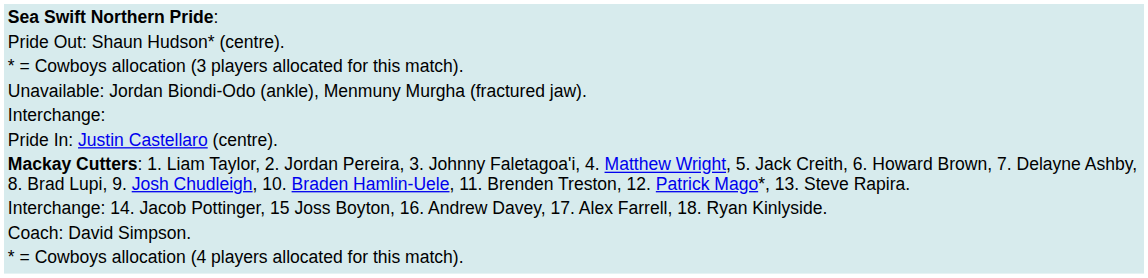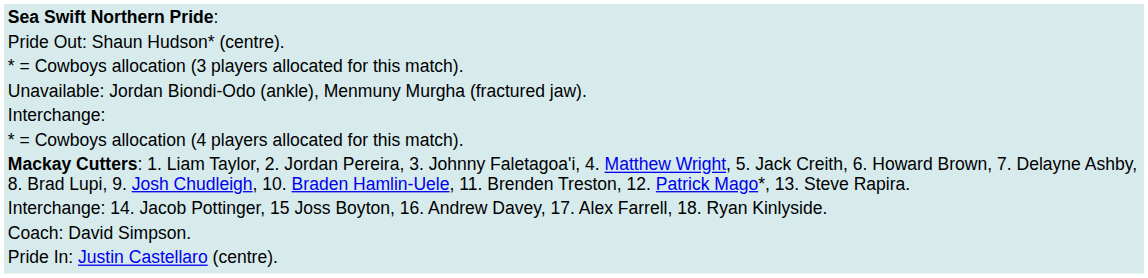(143, 140) Pride In: Justin Castellaro (centre). -> (236, 140) * = Cowboys allocation (4 players allocated for this match).
(236, 257) * = Cowboys allocation (4 players allocated for this match). -> (143, 257) Pride In: Justin Castellaro (centre).
